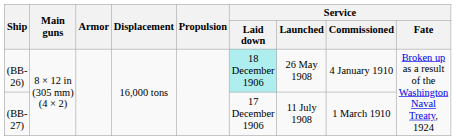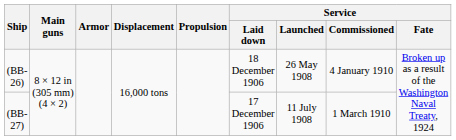(253, 70) paleturquoise background -> (253, 70) no background
